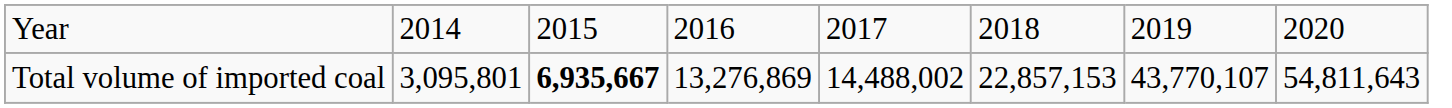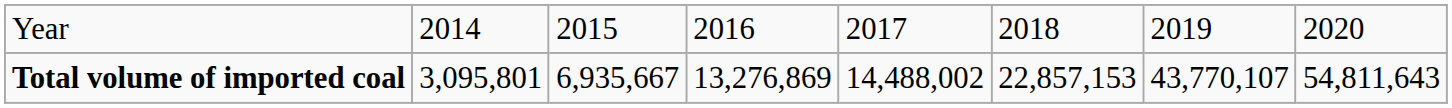(199, 77) normal -> (209, 77) bold
(598, 77) bold -> (618, 77) normal
